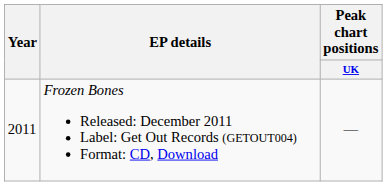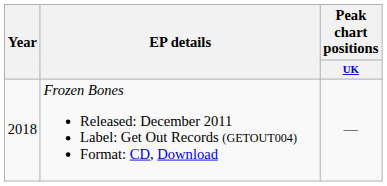(22, 129) 2011 -> (22, 129) 2018
